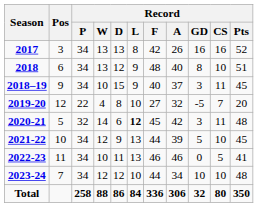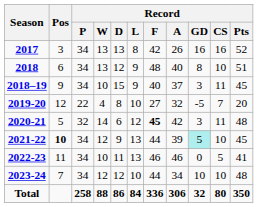(135, 121) bold -> (135, 121) normal
(155, 121) normal -> (155, 121) bold
(60, 139) normal -> (60, 139) bold
(199, 139) no background -> (199, 139) paleturquoise background
